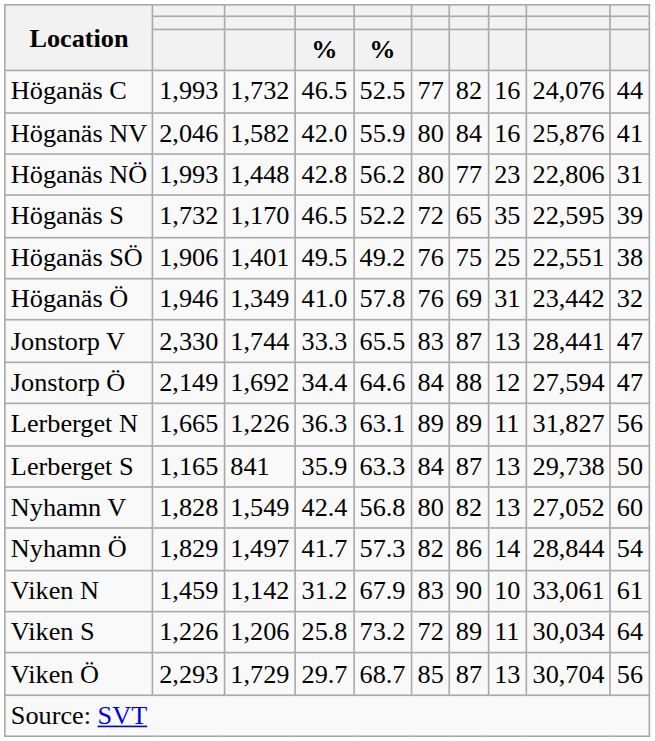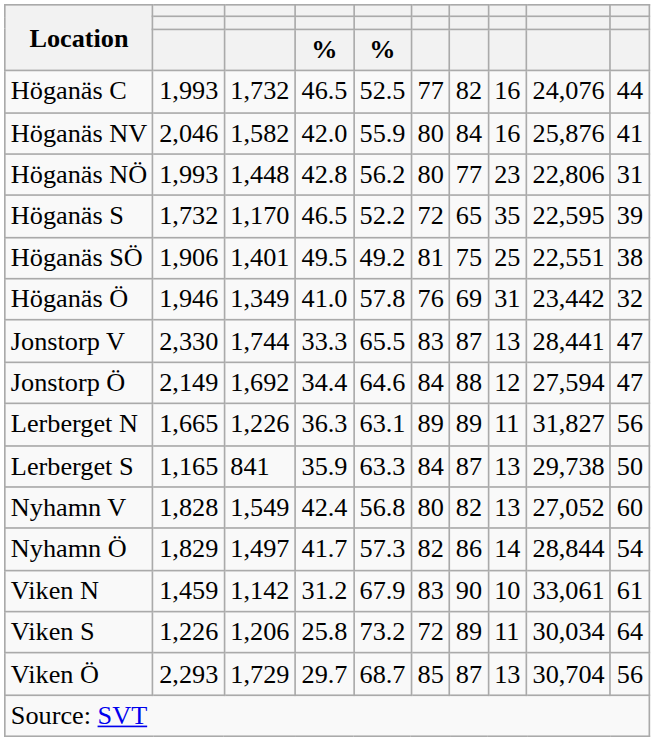(431, 257) 76 -> (431, 257) 81
